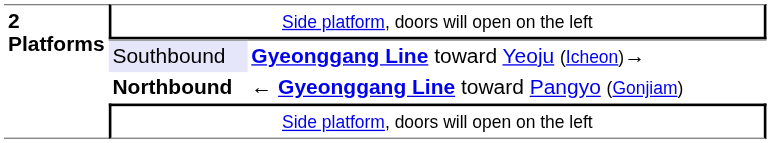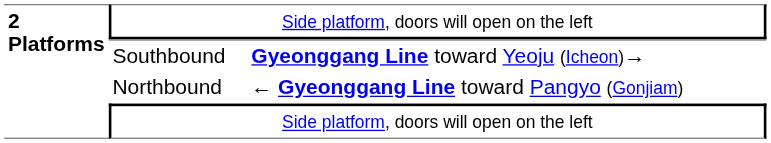(169, 56) lavender background -> (169, 56) no background
(172, 87) bold -> (167, 87) normal
